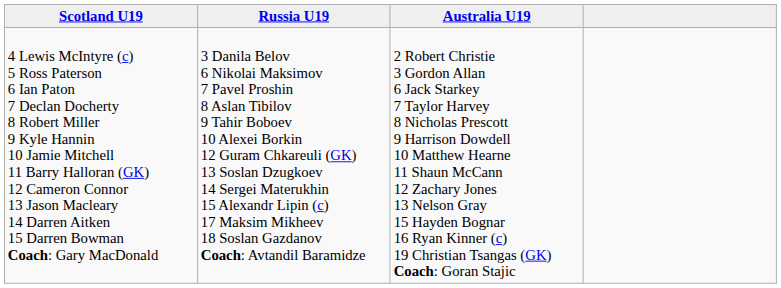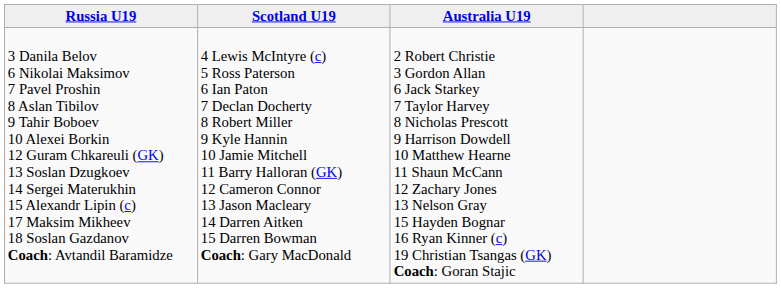columns swapped: (294, 16) <-> (101, 16)
